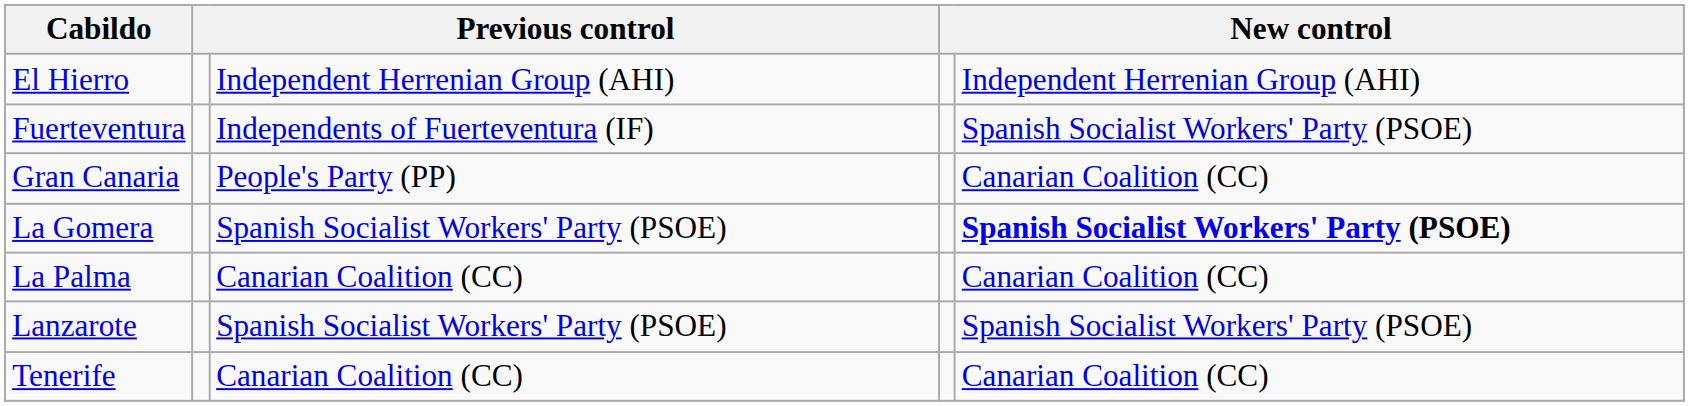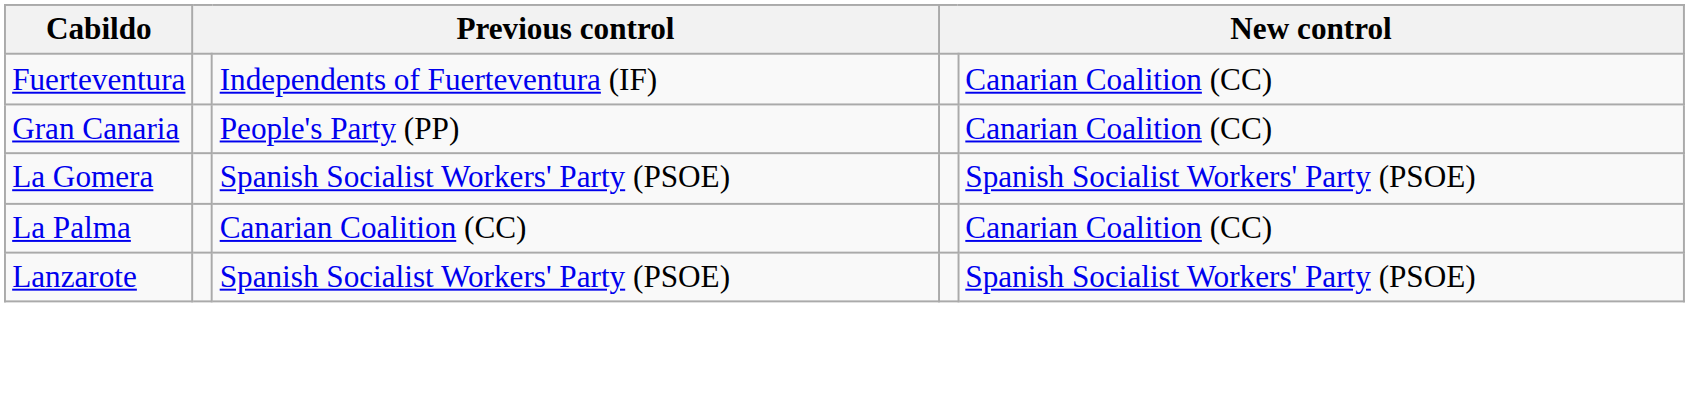- row: (71, 78)
(1217, 128) Spanish Socialist Workers' Party (PSOE) -> (1119, 78) Canarian Coalition (CC)
(1236, 227) bold -> (1221, 177) normal
- row: (64, 375)
